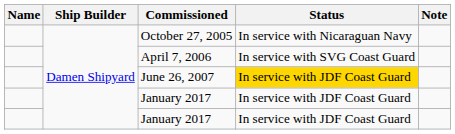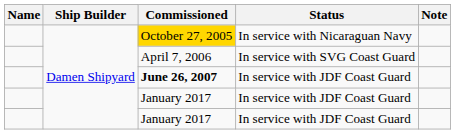(187, 35) no background -> (187, 35) gold background
(177, 77) normal -> (179, 77) bold
(325, 77) gold background -> (325, 77) no background
